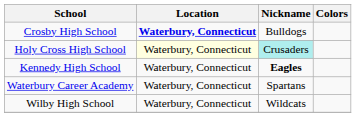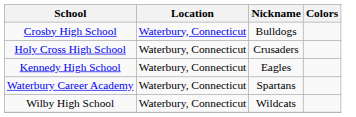(197, 31) bold -> (192, 31) normal
(197, 49) lightyellow background -> (192, 49) no background
(286, 49) paleturquoise background -> (276, 49) no background
(286, 67) bold -> (276, 67) normal
